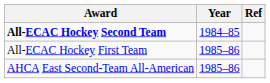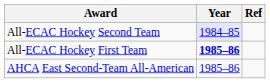(87, 31) bold -> (83, 31) normal
(219, 31) no background -> (219, 31) lavender background
(219, 50) normal -> (219, 50) bold
